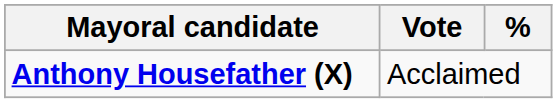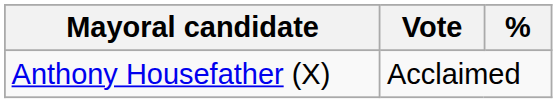(182, 73) bold -> (171, 73) normal
